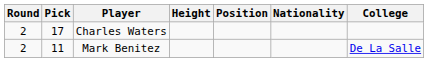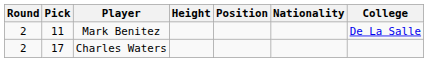rows swapped: (121, 48) <-> (121, 31)
